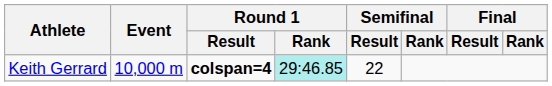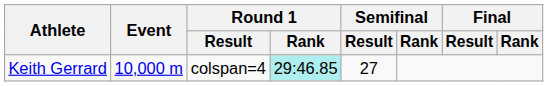(231, 68) bold -> (228, 68) normal
(374, 68) 22 -> (369, 68) 27
